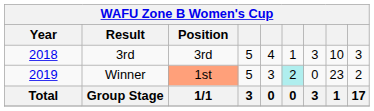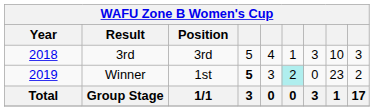(203, 75) lightsalmon background -> (203, 75) no background
(249, 75) normal -> (249, 75) bold
